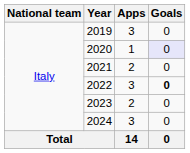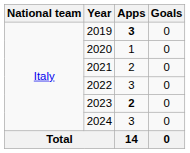(131, 31) normal -> (131, 31) bold
(167, 49) lavender background -> (167, 49) no background
(167, 85) bold -> (167, 85) normal
(131, 103) normal -> (131, 103) bold
